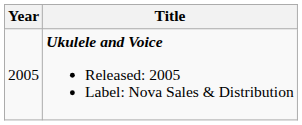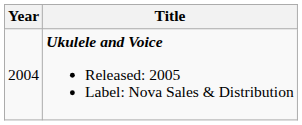(24, 74) 2005 -> (24, 74) 2004
